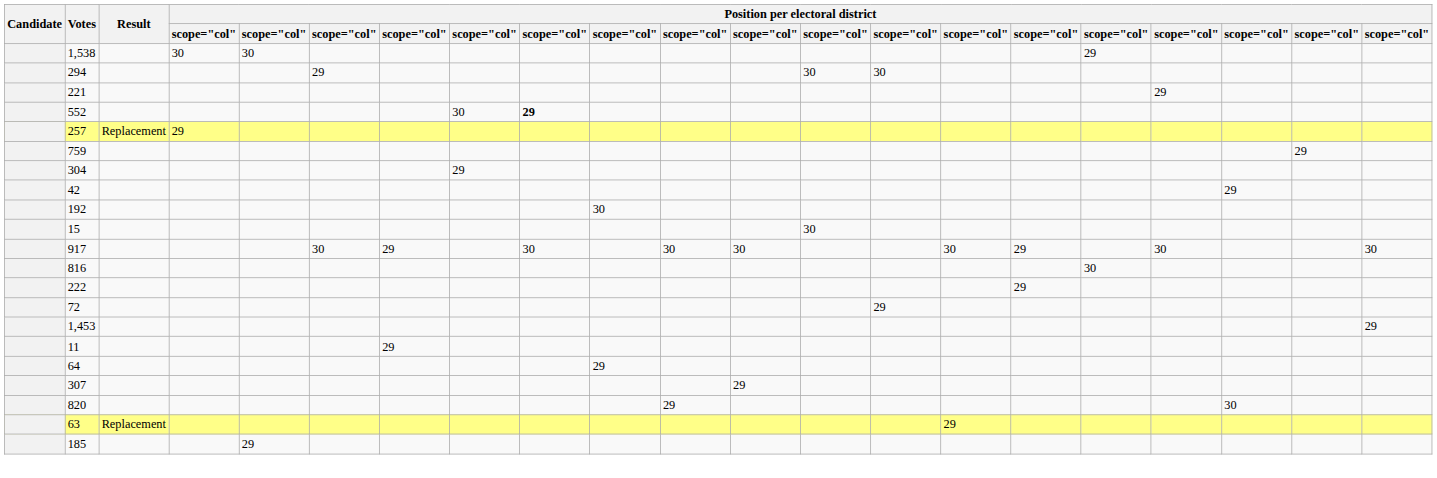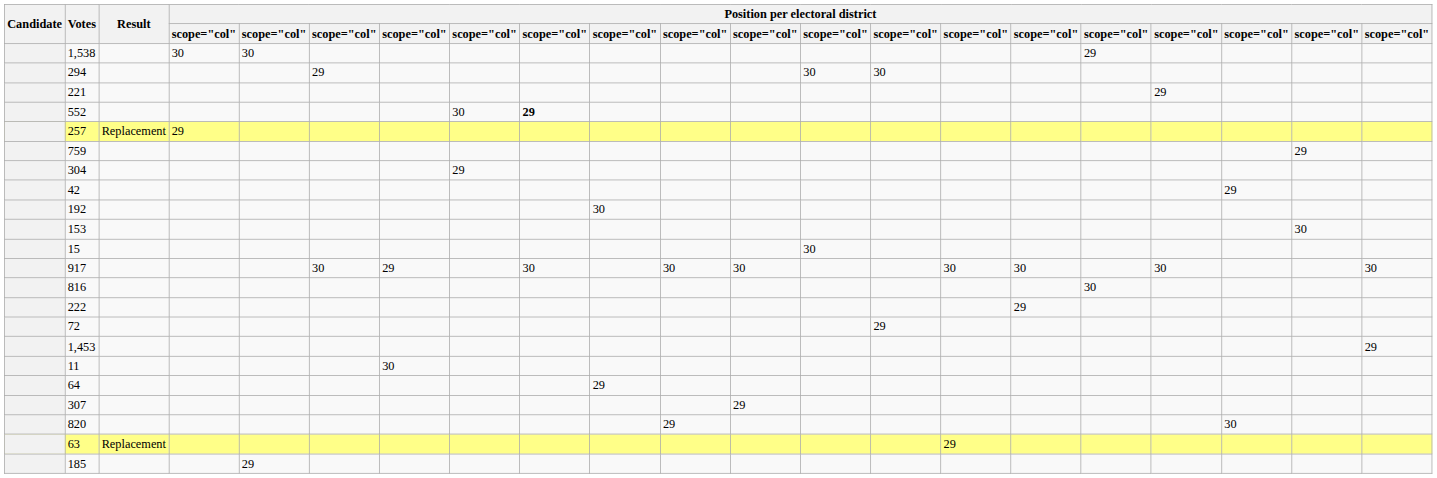+ row: (77, 229)
(1020, 248) 29 -> (1020, 268) 30
(388, 346) 29 -> (388, 365) 30
